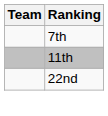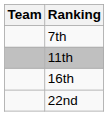+ row: (61, 79)
